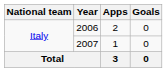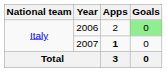(146, 28) no background -> (146, 28) lightgreen background
(115, 43) normal -> (115, 43) bold
